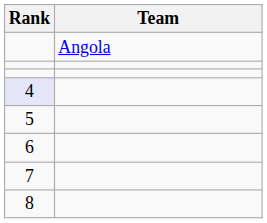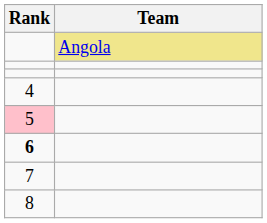(84, 46) no background -> (84, 46) khaki background
(29, 91) lavender background -> (29, 91) no background
(29, 119) no background -> (29, 119) pink background
(29, 147) normal -> (29, 147) bold
